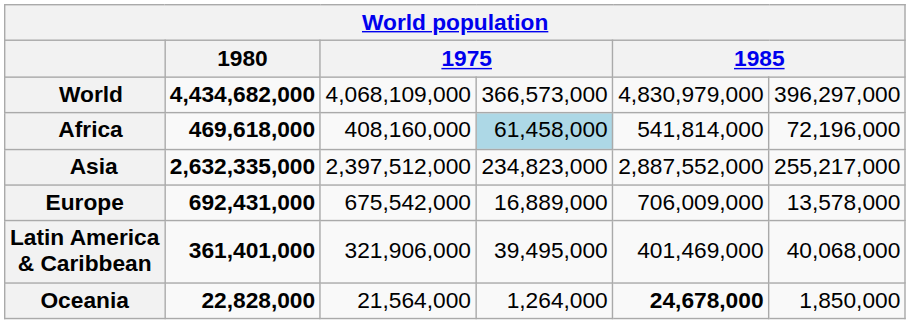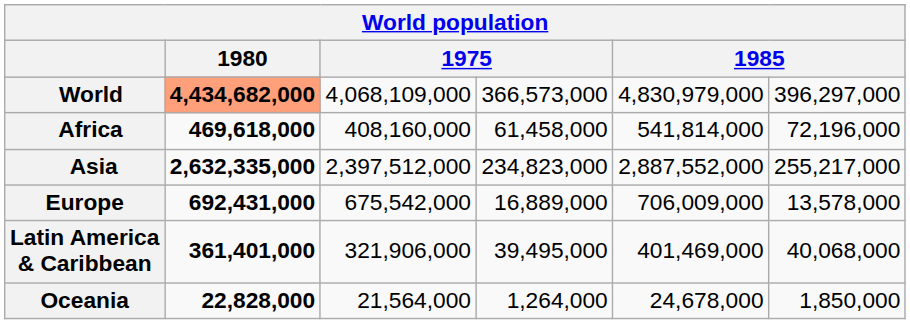(242, 94) no background -> (242, 94) lightsalmon background
(551, 130) lightblue background -> (551, 130) no background
(707, 300) bold -> (707, 300) normal
